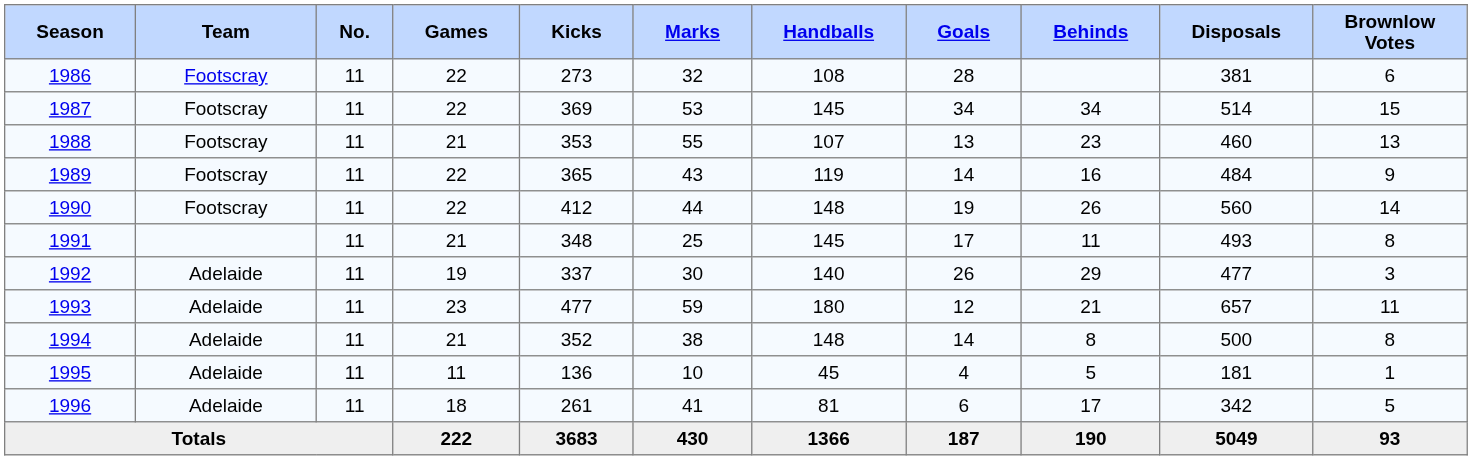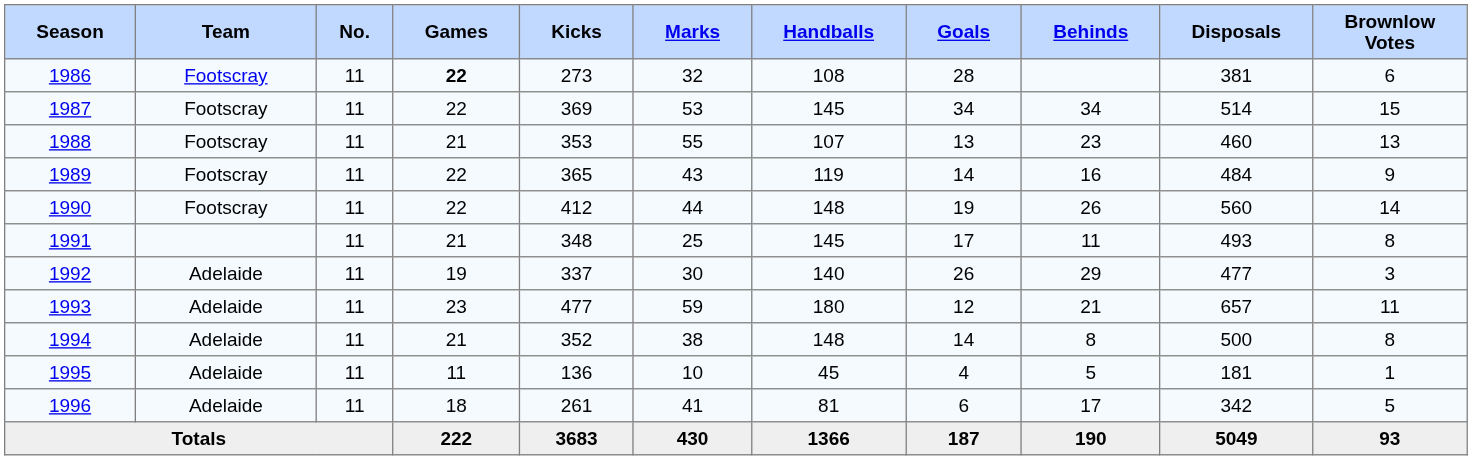(456, 75) normal -> (456, 75) bold
